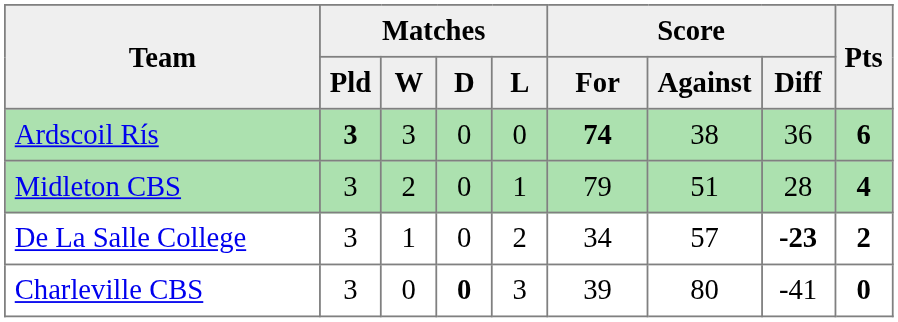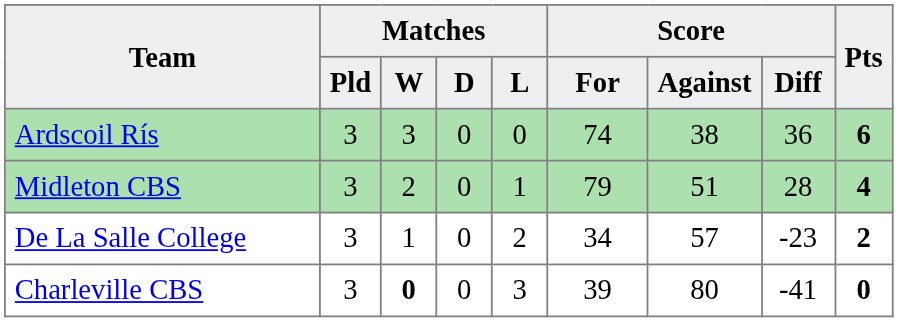(350, 134) bold -> (350, 134) normal
(598, 134) bold -> (598, 134) normal
(798, 238) bold -> (798, 238) normal
(409, 290) normal -> (409, 290) bold
(464, 290) bold -> (464, 290) normal
